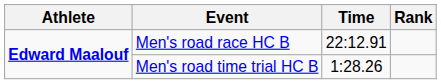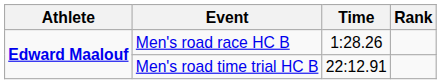(356, 42) 22:12.91 -> (356, 42) 1:28.26
(356, 67) 1:28.26 -> (356, 67) 22:12.91
